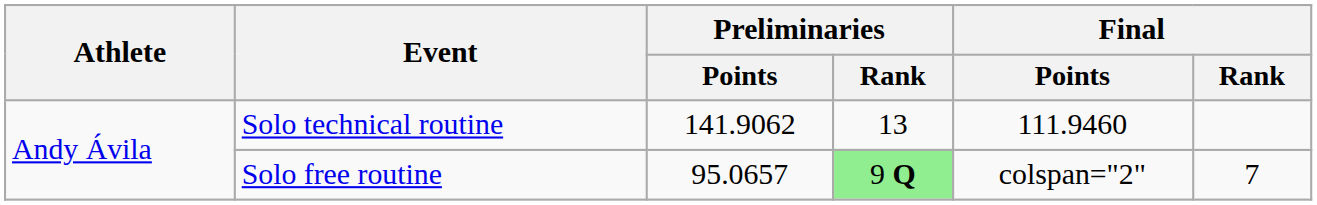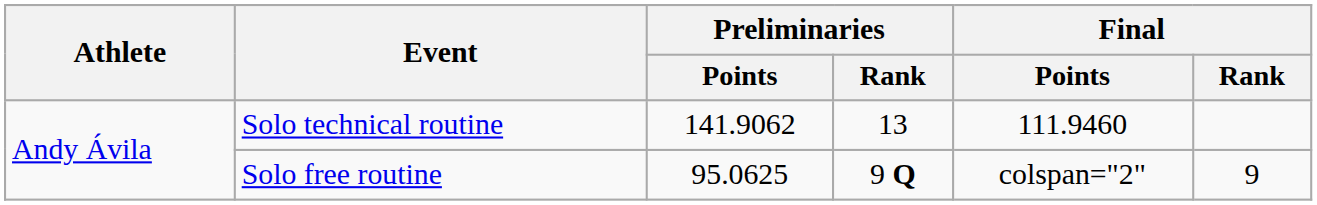(740, 174) 95.0657 -> (740, 174) 95.0625
(893, 174) lightgreen background -> (893, 174) no background
(1252, 174) 7 -> (1252, 174) 9
